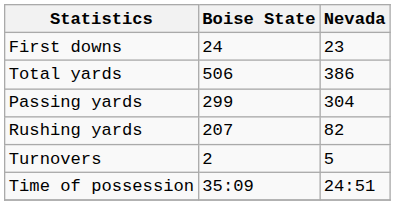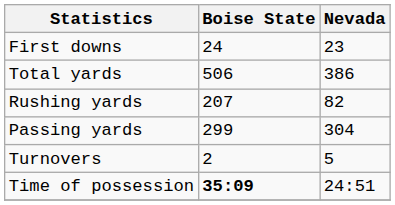rows swapped: (76, 131) <-> (76, 103)
(228, 186) normal -> (228, 186) bold
